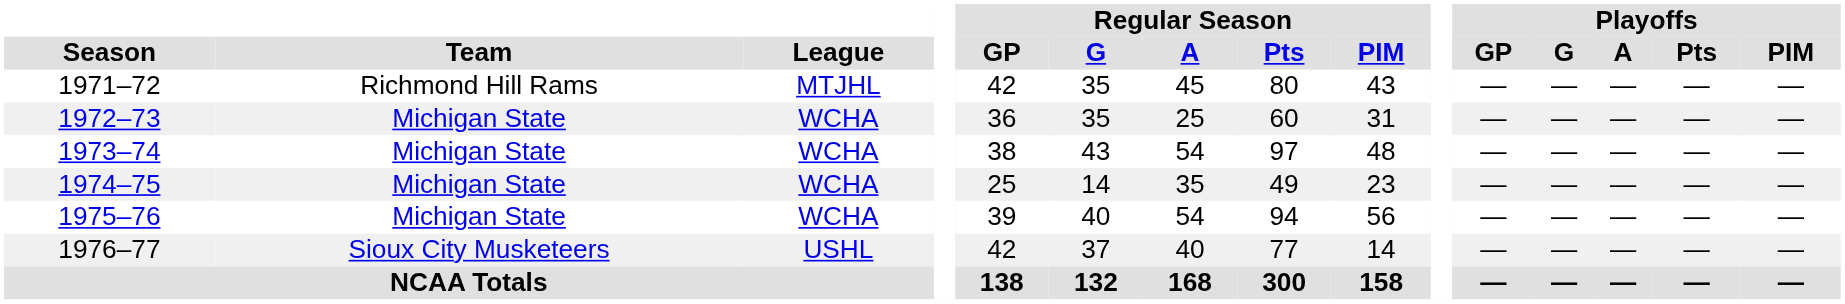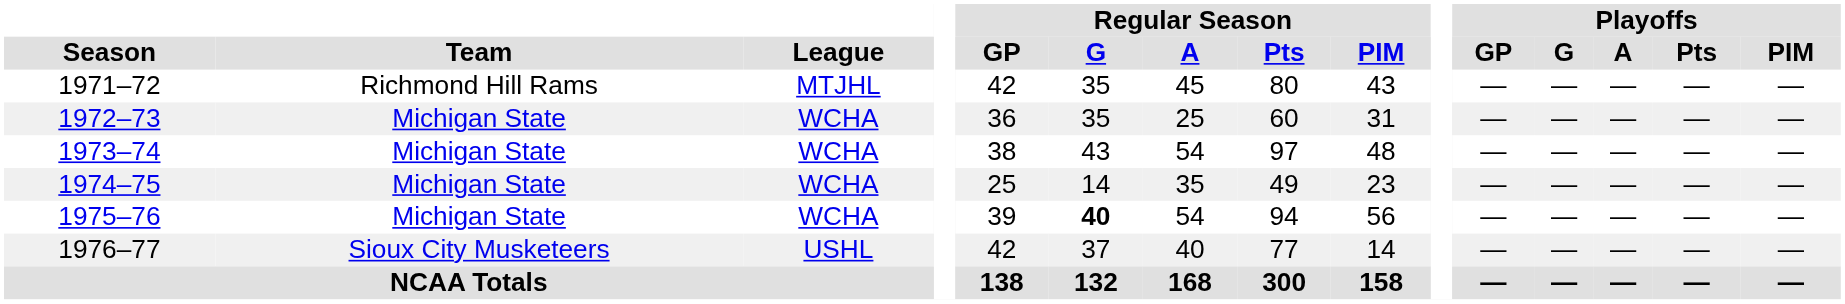(1096, 216) normal -> (1096, 216) bold
